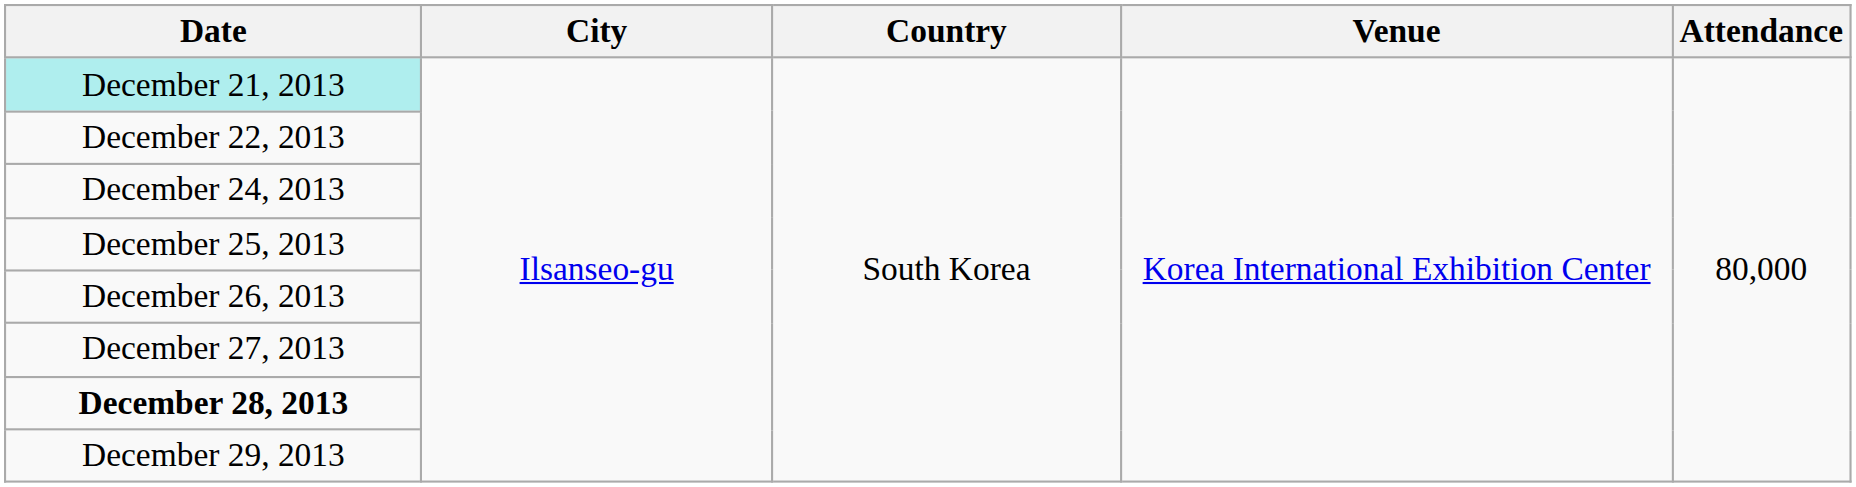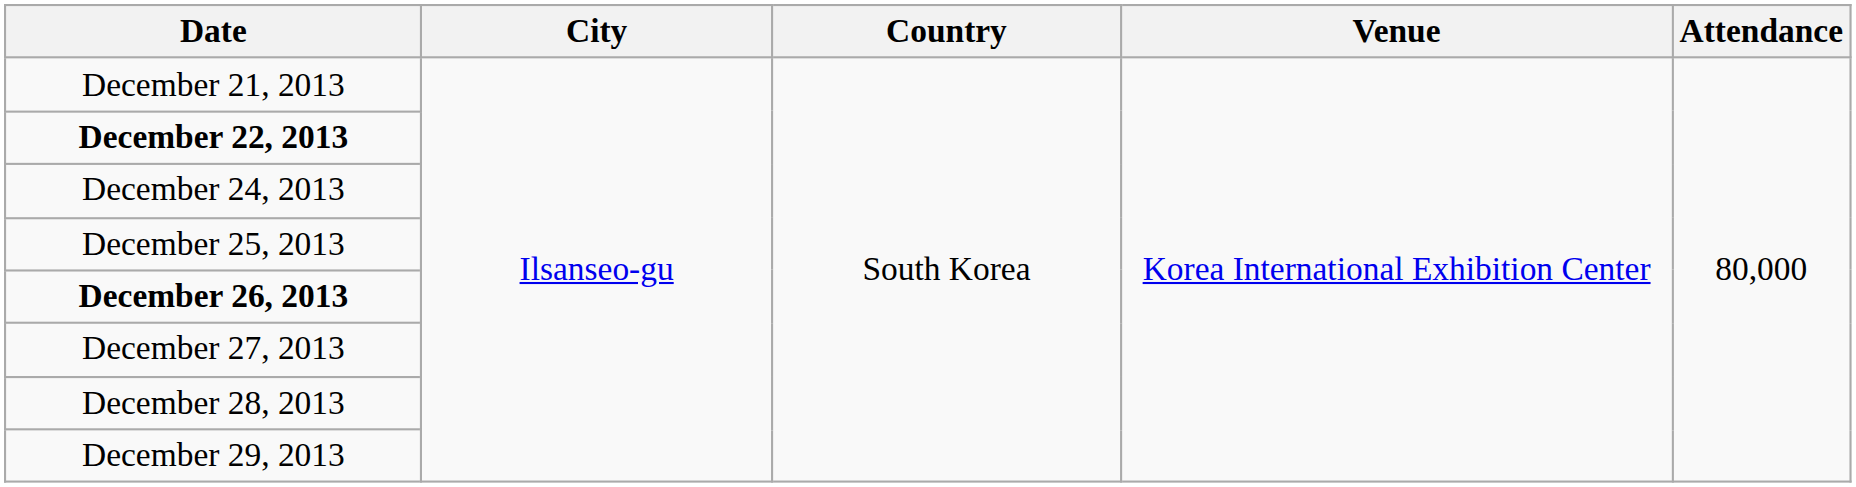(213, 84) paleturquoise background -> (213, 84) no background
(213, 137) normal -> (213, 137) bold
(213, 296) normal -> (213, 296) bold
(213, 402) bold -> (213, 402) normal
